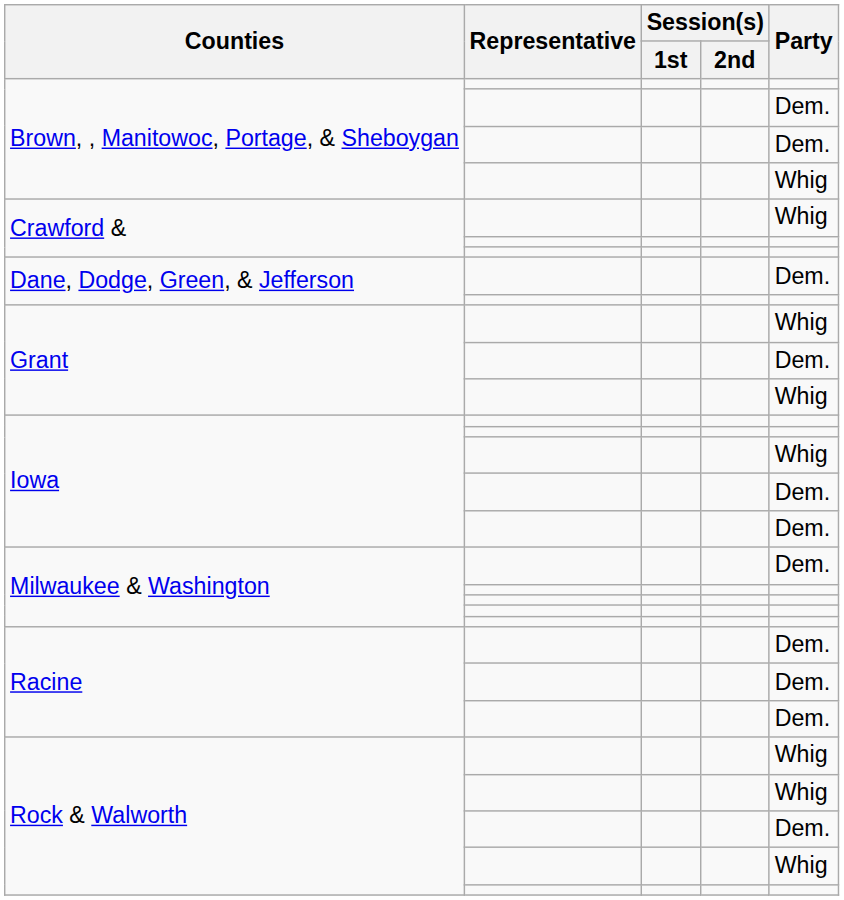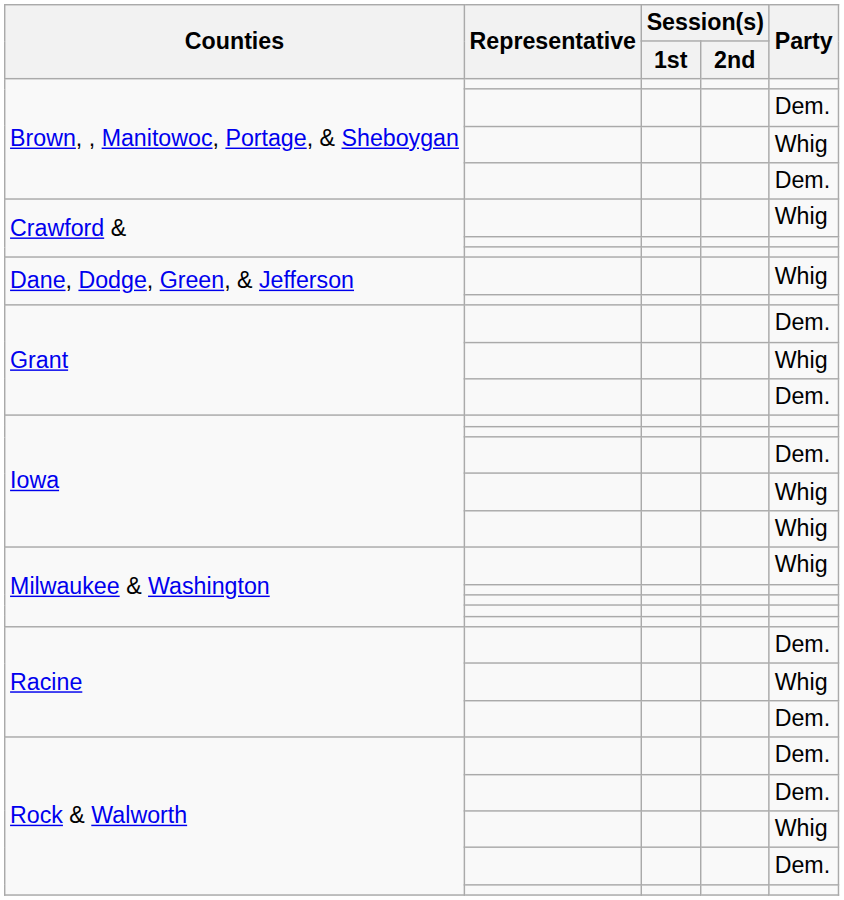(802, 143) Dem. -> (801, 143) Whig
(801, 180) Whig -> (802, 180) Dem.
(802, 275) Dem. -> (801, 275) Whig
(801, 323) Whig -> (802, 323) Dem.
(802, 360) Dem. -> (801, 360) Whig
(801, 396) Whig -> (802, 396) Dem.
(801, 454) Whig -> (802, 454) Dem.
(802, 491) Dem. -> (801, 491) Whig
(802, 528) Dem. -> (801, 528) Whig
(802, 565) Dem. -> (801, 565) Whig
(802, 681) Dem. -> (801, 681) Whig
(801, 755) Whig -> (802, 755) Dem.
(801, 792) Whig -> (802, 792) Dem.
(802, 828) Dem. -> (801, 828) Whig
(801, 865) Whig -> (802, 865) Dem.
